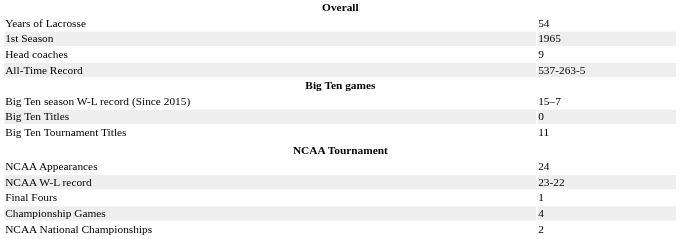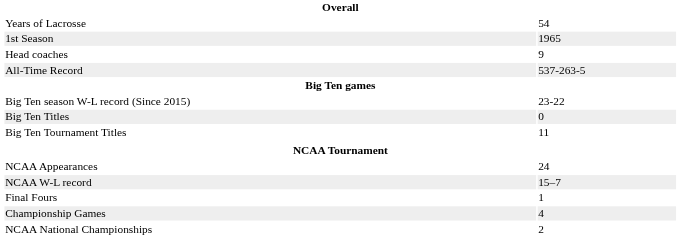(550, 101) 15–7 -> (551, 101) 23-22
(551, 182) 23-22 -> (550, 182) 15–7
